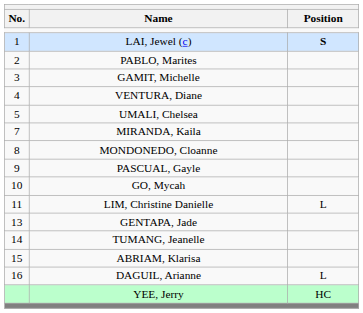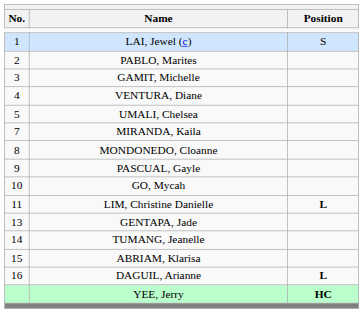(323, 41) bold -> (323, 41) normal
(323, 204) normal -> (323, 204) bold
(323, 276) normal -> (323, 276) bold
(323, 294) normal -> (323, 294) bold
